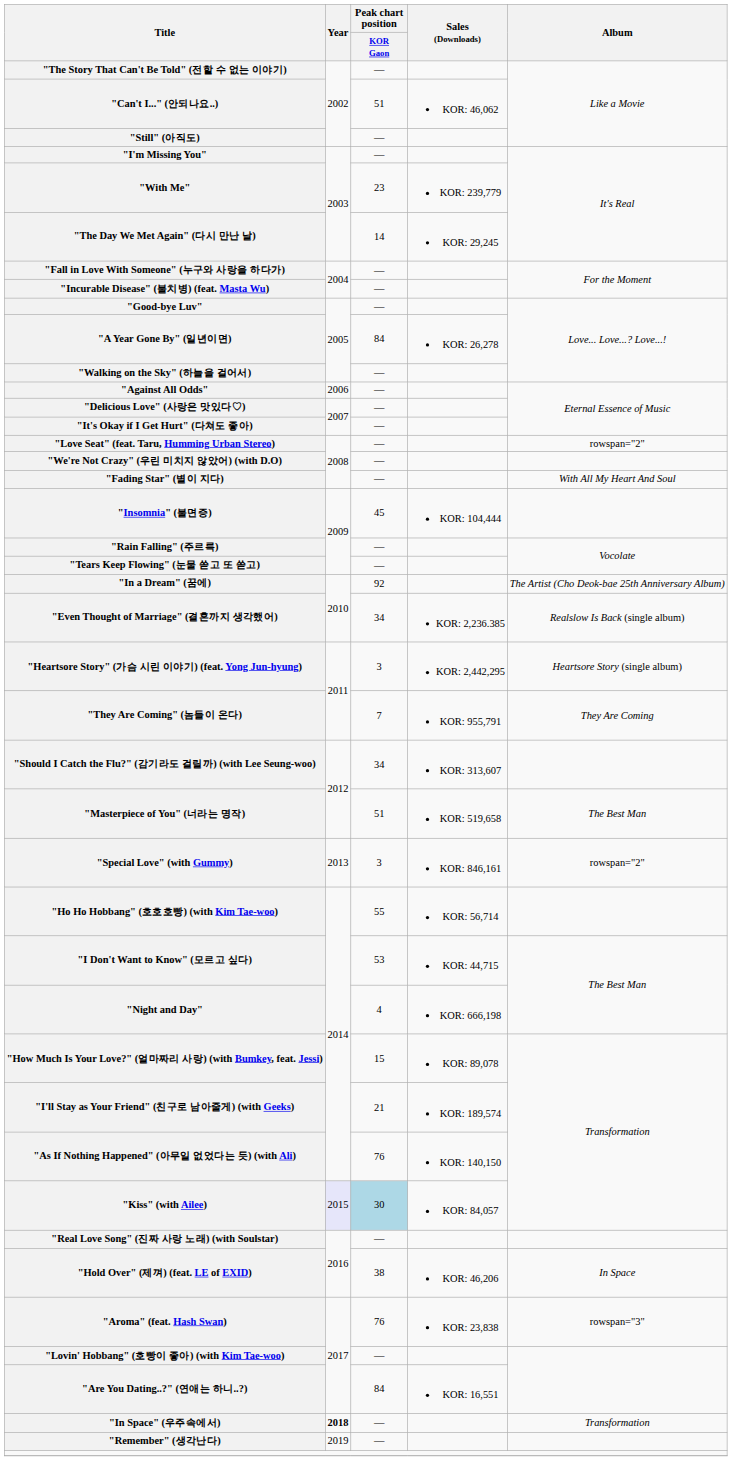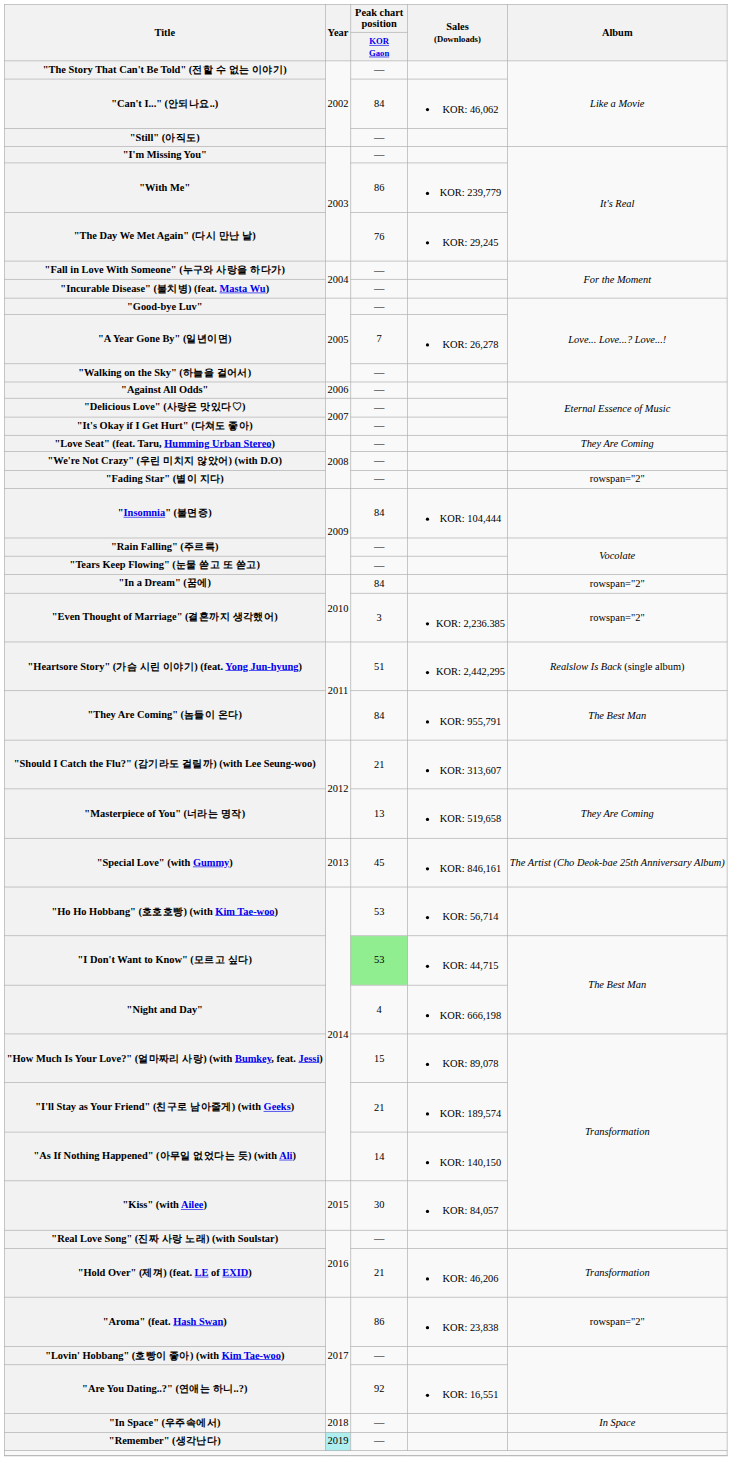(379, 103) 51 -> (379, 103) 84
(379, 187) 23 -> (379, 187) 86
(379, 236) 14 -> (379, 236) 76
(379, 339) 84 -> (379, 339) 7
(617, 443) rowspan="2" -> (617, 443) They Are Coming
(617, 479) With All My Heart And Soul -> (617, 479) rowspan="2"
(379, 513) 45 -> (379, 513) 84
(379, 583) 92 -> (379, 583) 84
(617, 583) The Artist (Cho Deok-bae 25th Anniversary Album) -> (617, 583) rowspan="2"
(379, 617) 34 -> (379, 617) 3
(617, 617) Realslow Is Back (single album) -> (617, 617) rowspan="2"
(379, 666) 3 -> (379, 666) 51
(617, 666) Heartsore Story (single album) -> (617, 666) Realslow Is Back (single album)
(379, 715) 7 -> (379, 715) 84
(617, 715) They Are Coming -> (617, 715) The Best Man
(379, 764) 34 -> (379, 764) 21
(379, 813) 51 -> (379, 813) 13
(617, 813) The Best Man -> (617, 813) They Are Coming
(379, 862) 3 -> (379, 862) 45
(617, 862) rowspan="2" -> (617, 862) The Artist (Cho Deok-bae 25th Anniversary Album)
(379, 911) 55 -> (379, 911) 53
(379, 960) no background -> (379, 960) lightgreen background
(379, 1156) 76 -> (379, 1156) 14
(338, 1205) lavender background -> (338, 1205) no background
(379, 1205) lightblue background -> (379, 1205) no background
(379, 1273) 38 -> (379, 1273) 21
(617, 1273) In Space -> (617, 1273) Transformation
(379, 1322) 76 -> (379, 1322) 86
(617, 1322) rowspan="3" -> (617, 1322) rowspan="2"
(379, 1389) 84 -> (379, 1389) 92
(338, 1423) bold -> (338, 1423) normal
(617, 1423) Transformation -> (617, 1423) In Space
(338, 1441) no background -> (338, 1441) paleturquoise background
